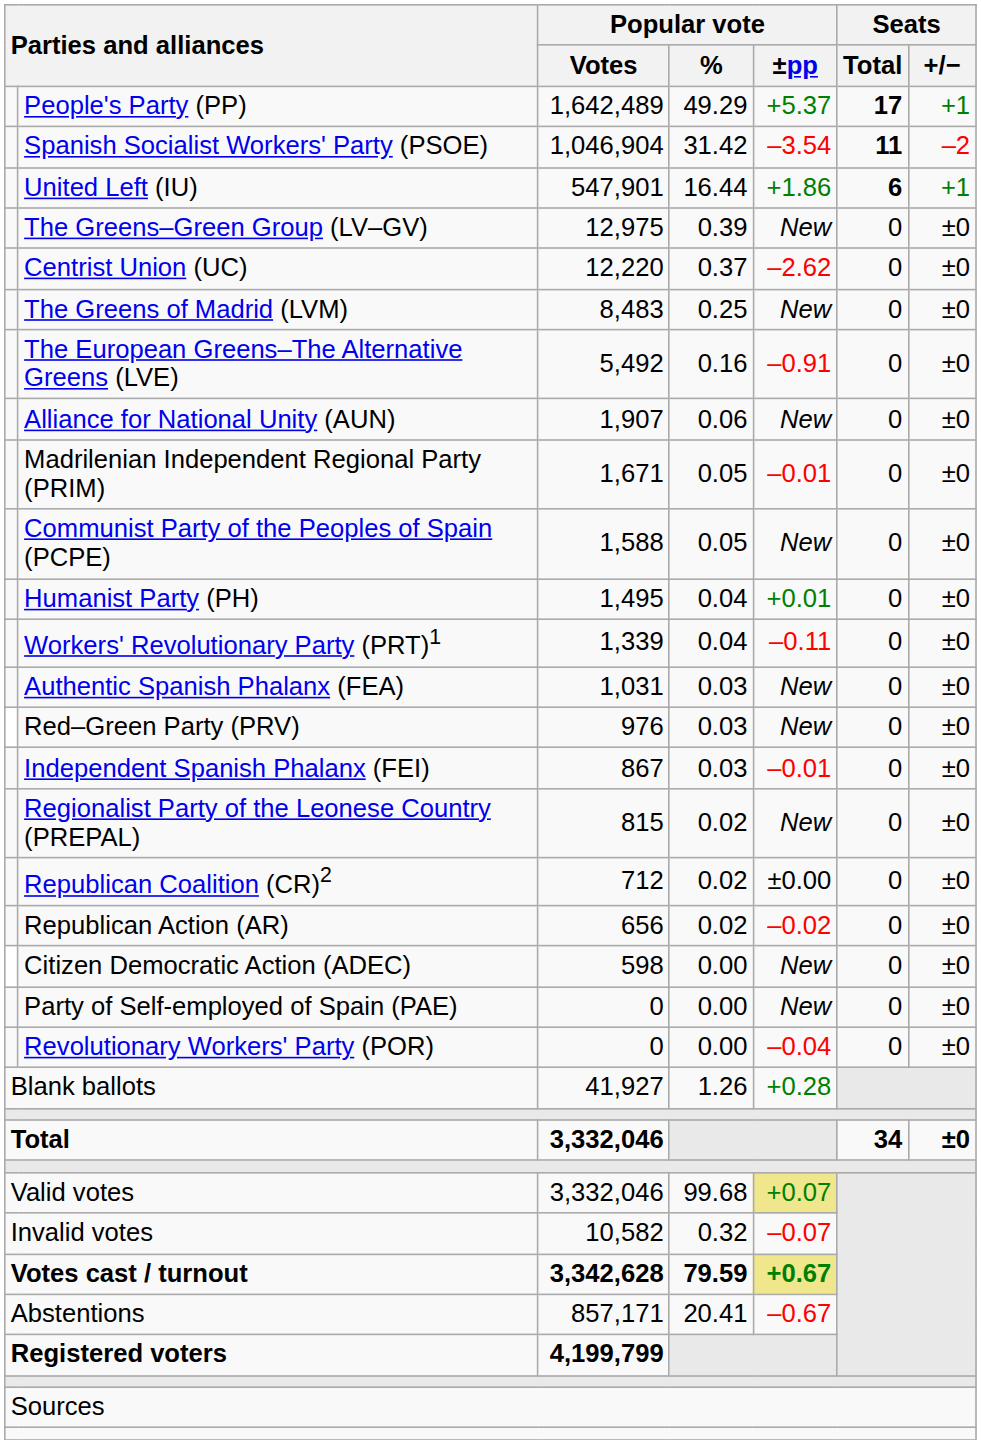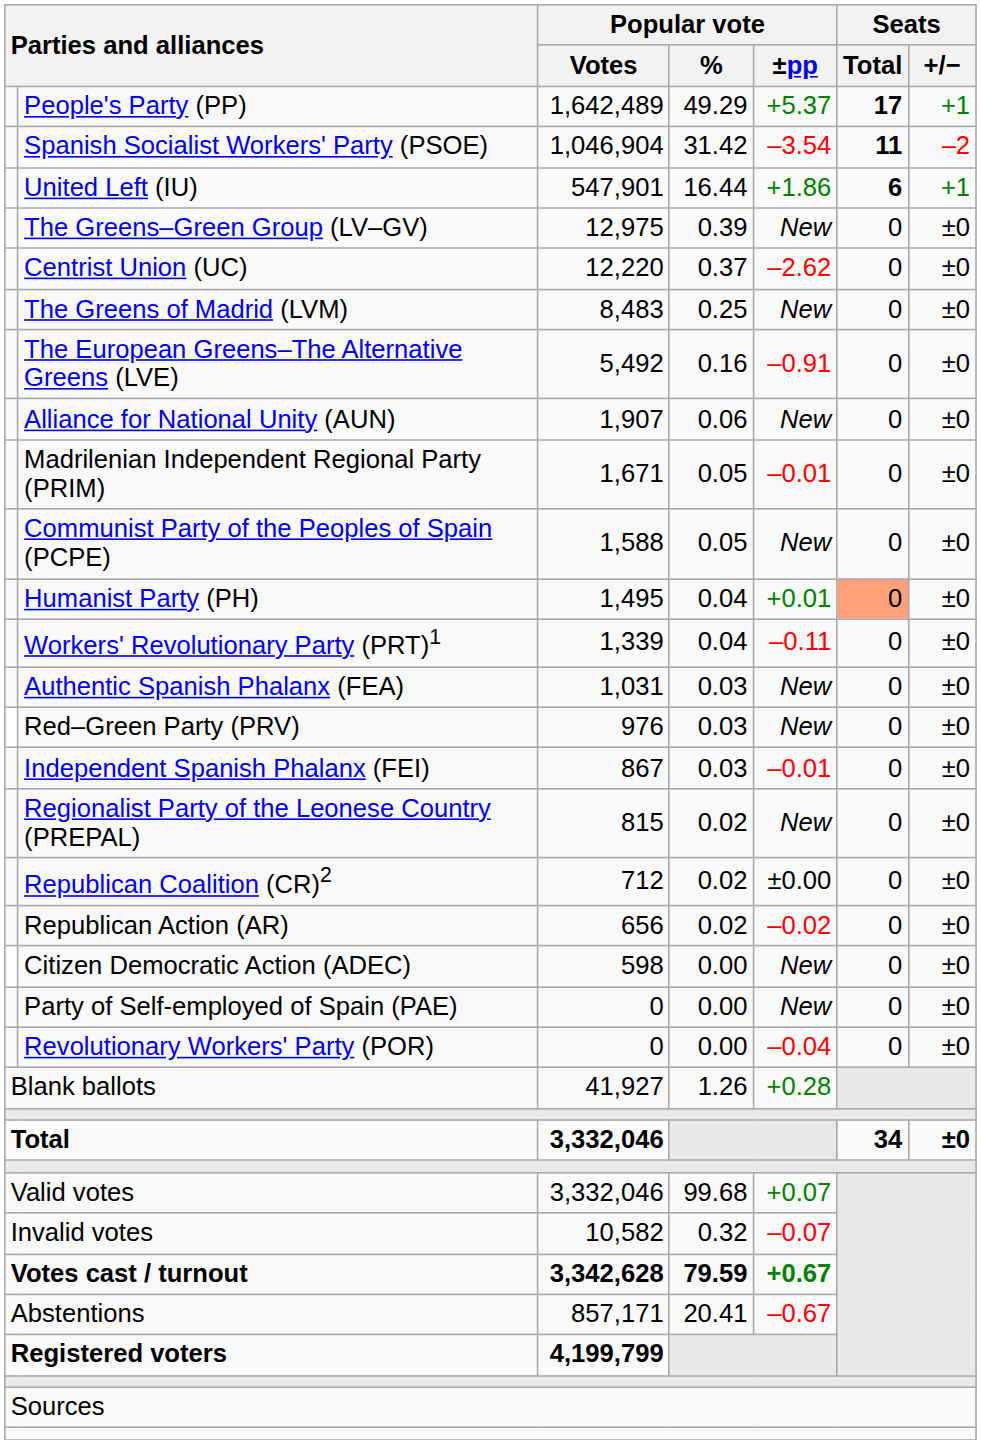(895, 598) no background -> (895, 598) lightsalmon background
(799, 1192) khaki background -> (799, 1192) no background
(799, 1273) khaki background -> (799, 1273) no background
